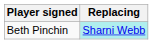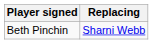(114, 30) paleturquoise background -> (114, 30) no background
